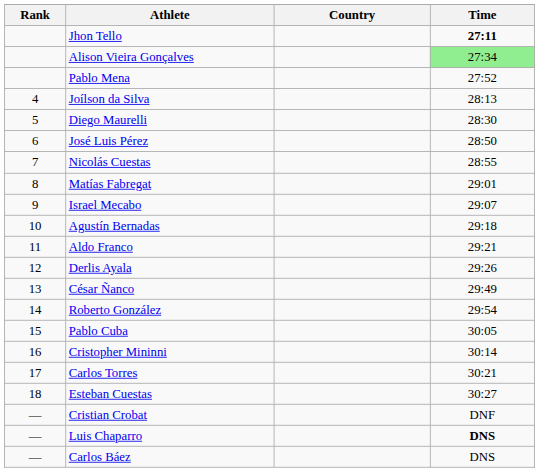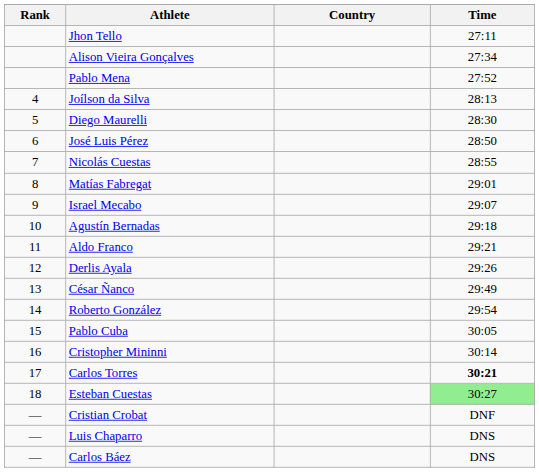(482, 36) bold -> (482, 36) normal
(482, 57) lightgreen background -> (482, 57) no background
(482, 373) normal -> (482, 373) bold
(482, 394) no background -> (482, 394) lightgreen background
(482, 436) bold -> (482, 436) normal
